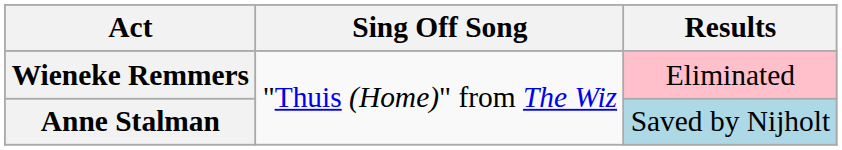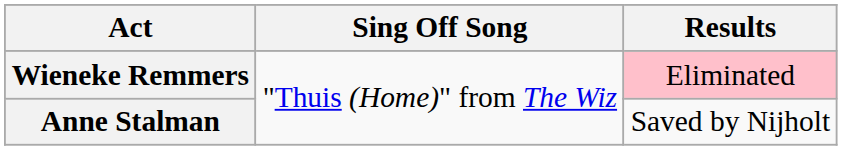(730, 121) lightblue background -> (730, 121) no background
